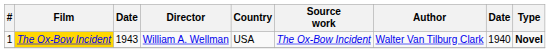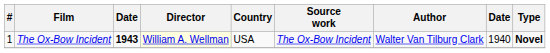(64, 39) gold background -> (64, 39) no background
(127, 39) normal -> (127, 39) bold
(186, 39) no background -> (186, 39) lightyellow background
